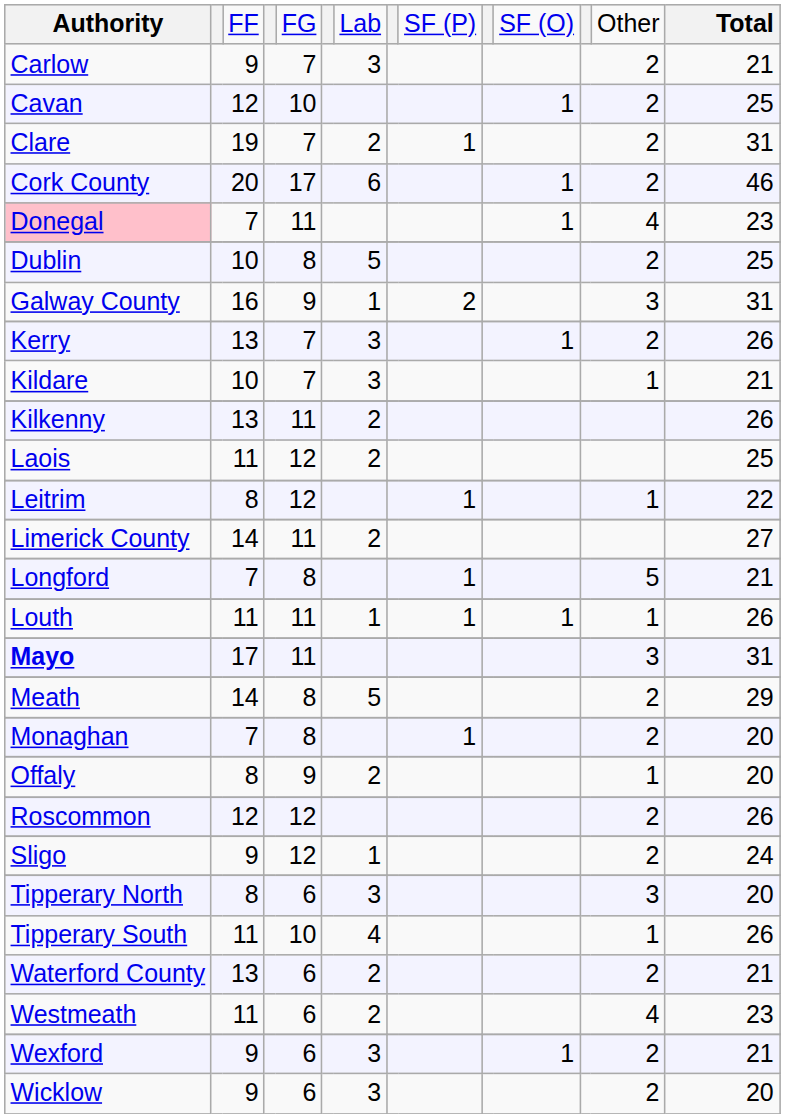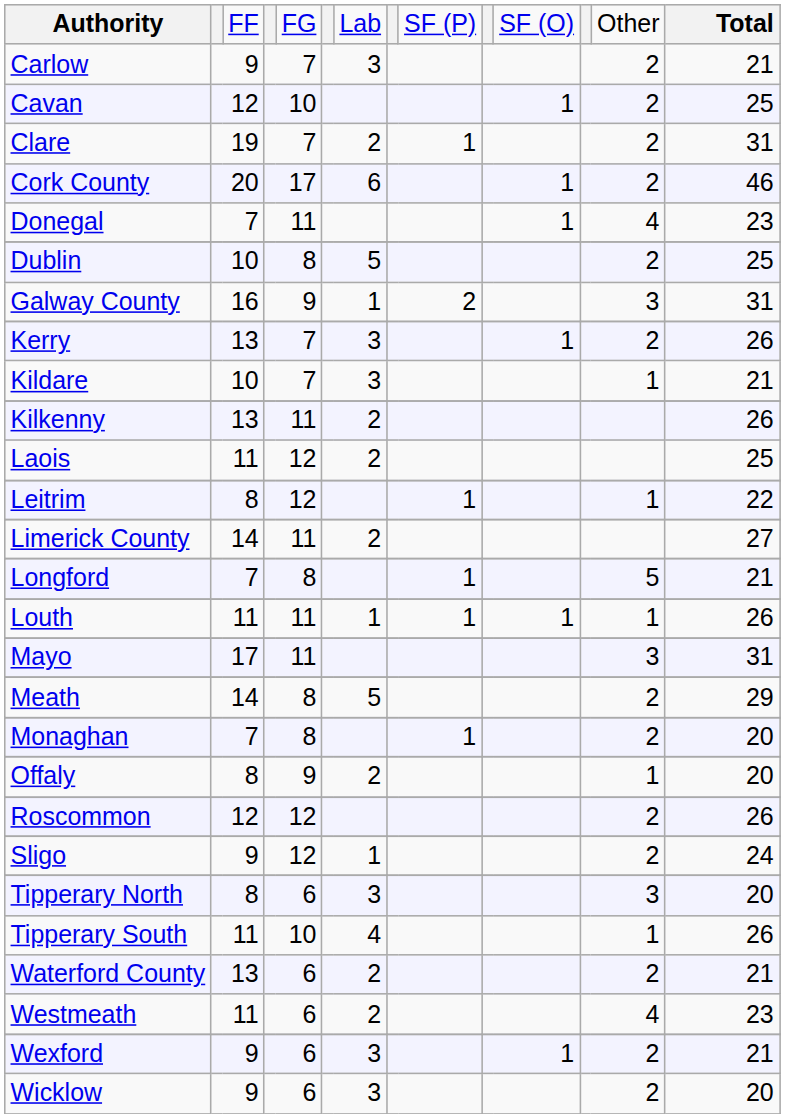(57, 222) pink background -> (57, 222) no background
(42, 657) bold -> (41, 657) normal
